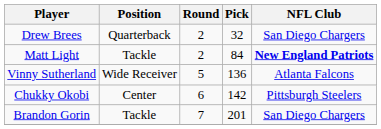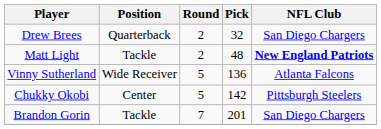(237, 54) 84 -> (237, 54) 48
(201, 94) 6 -> (201, 94) 5
